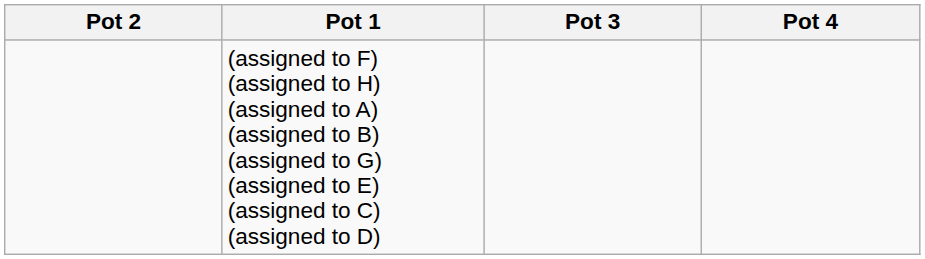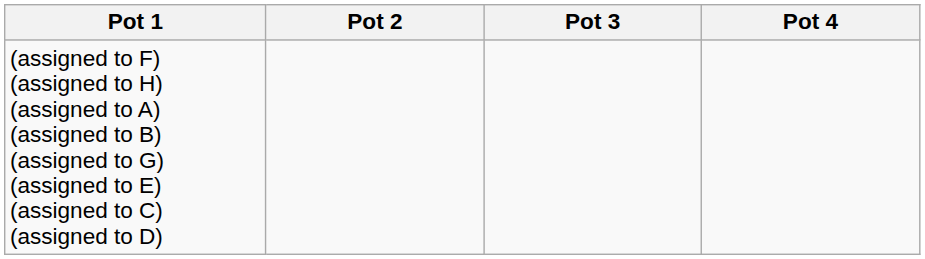columns swapped: (353, 22) <-> (114, 22)
